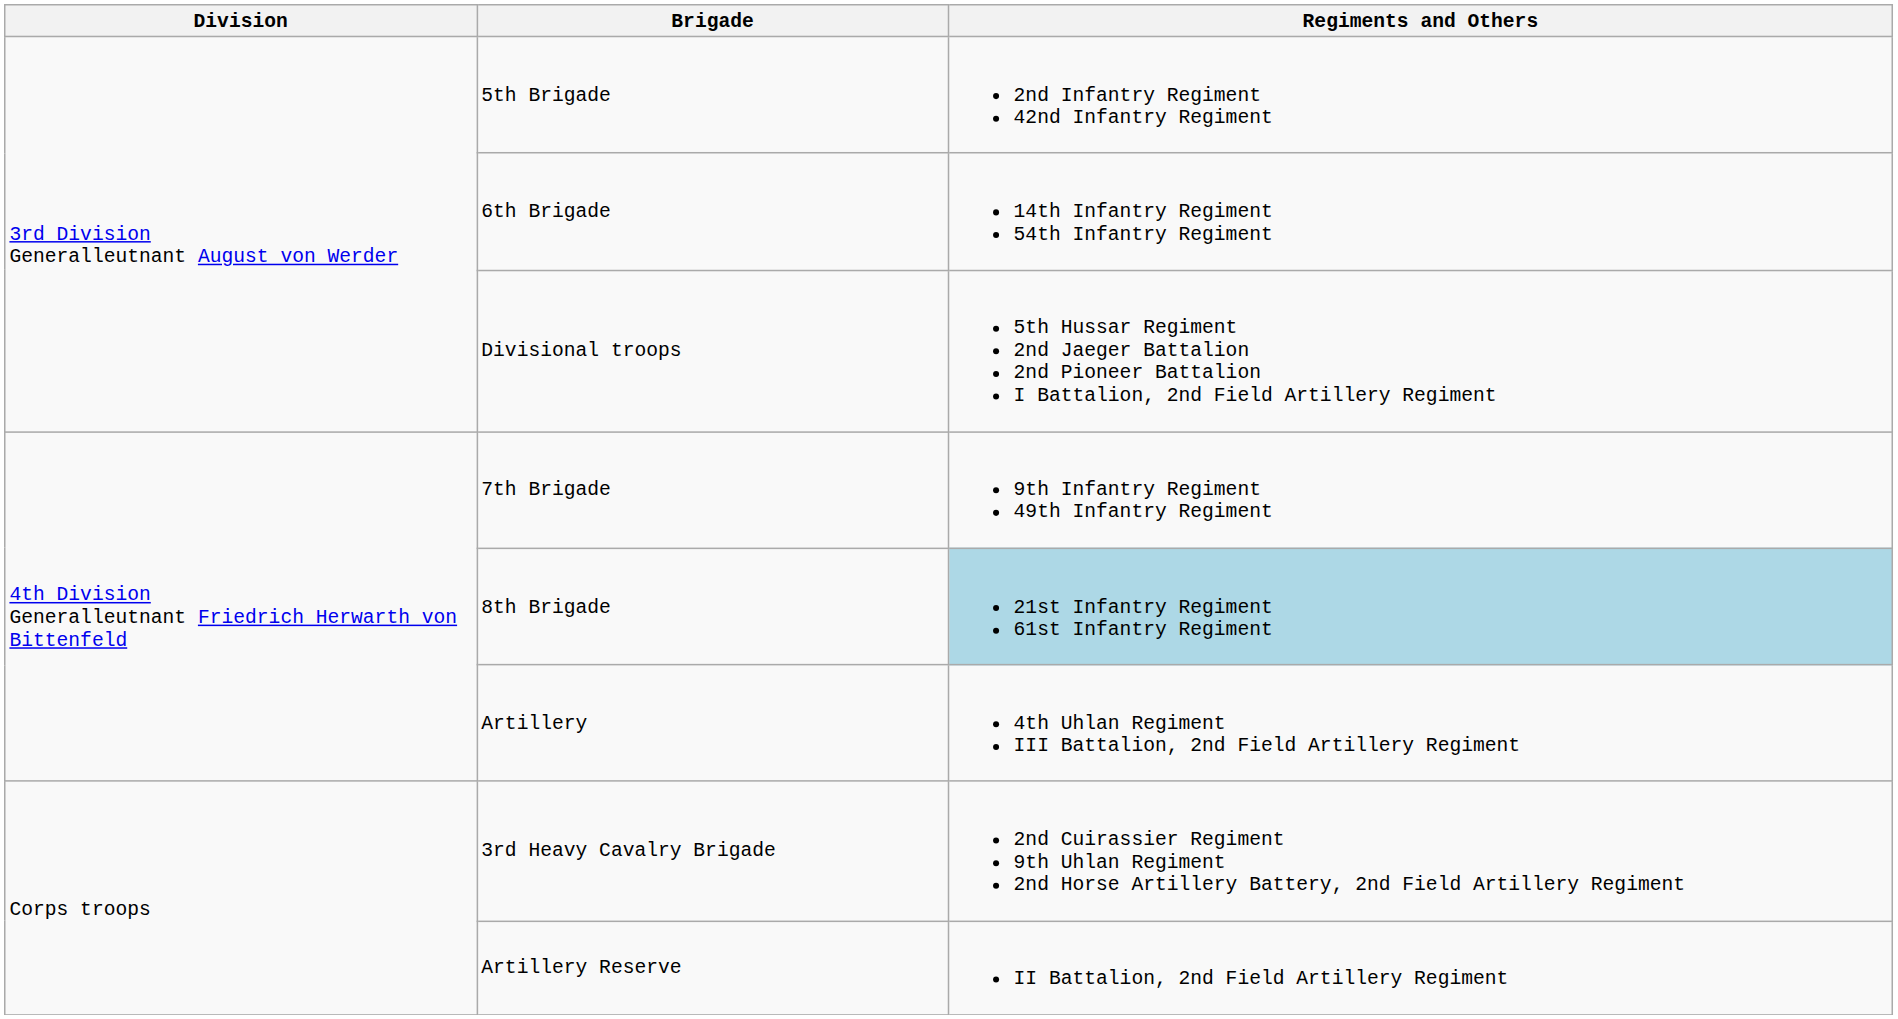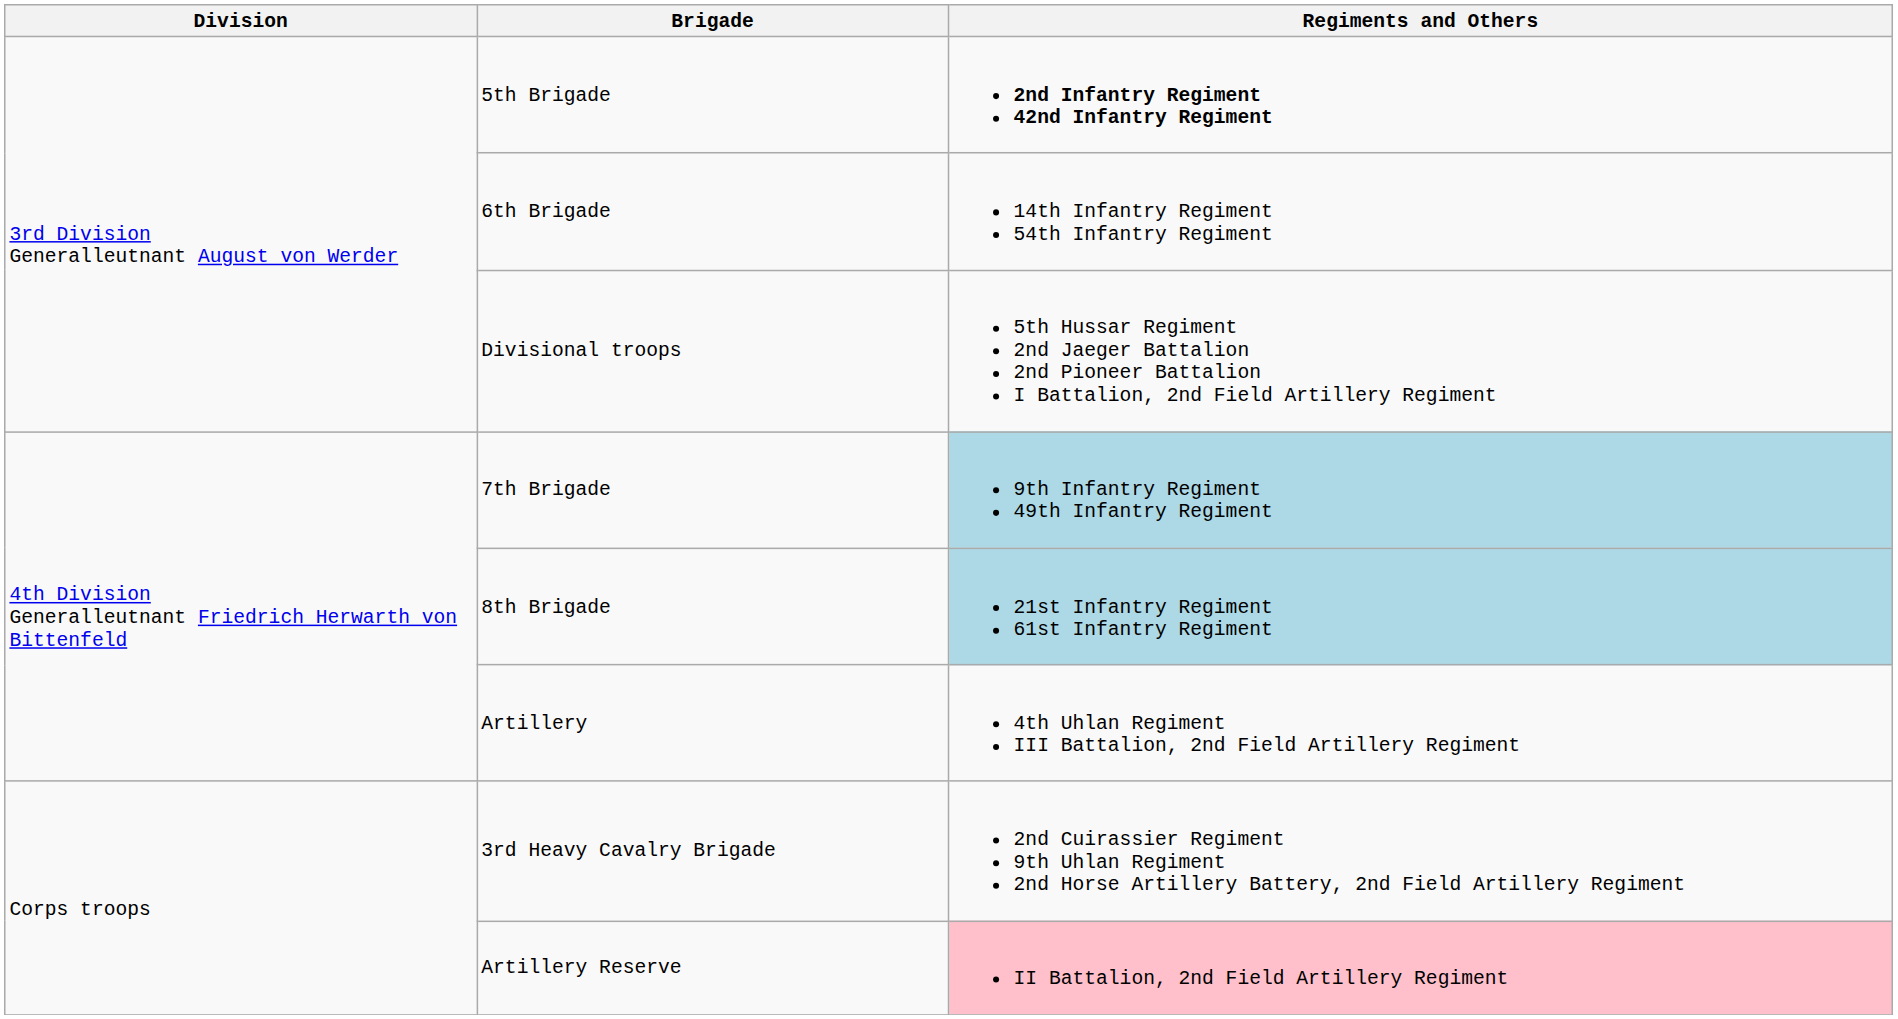(1420, 106) normal -> (1420, 106) bold
(1420, 501) no background -> (1420, 501) lightblue background
(1420, 979) no background -> (1420, 979) pink background
